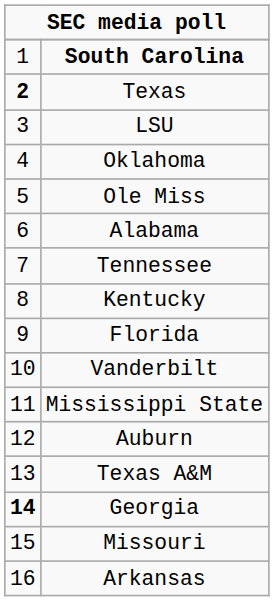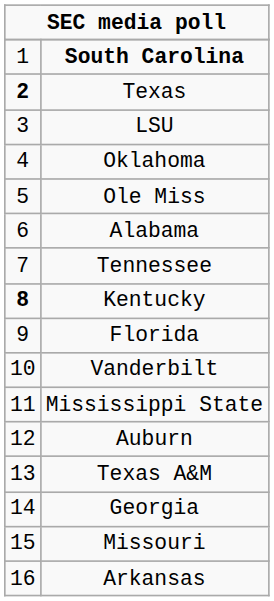(23, 300) normal -> (23, 300) bold
(23, 509) bold -> (23, 509) normal
